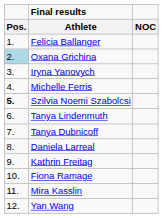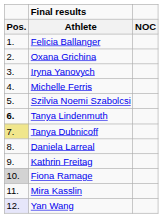(10, 57) lightblue background -> (10, 57) no background
(10, 101) bold -> (10, 101) normal
(10, 116) normal -> (10, 116) bold
(10, 131) no background -> (10, 131) khaki background
(13, 176) no background -> (13, 176) lightgrey background
(13, 206) no background -> (13, 206) lavender background
